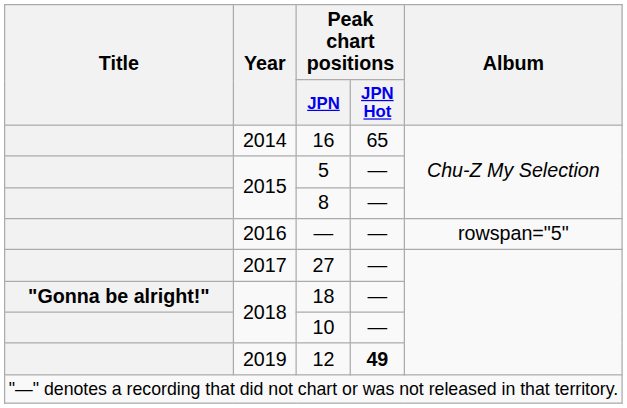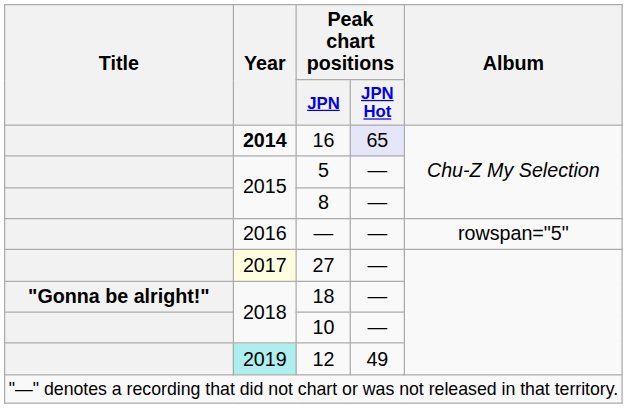(265, 140) normal -> (265, 140) bold
(377, 140) no background -> (377, 140) lavender background
(265, 265) no background -> (265, 265) lightyellow background
(265, 358) no background -> (265, 358) paleturquoise background
(377, 358) bold -> (377, 358) normal
